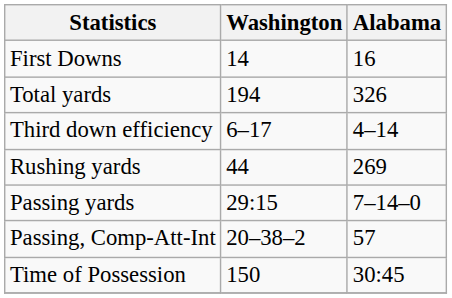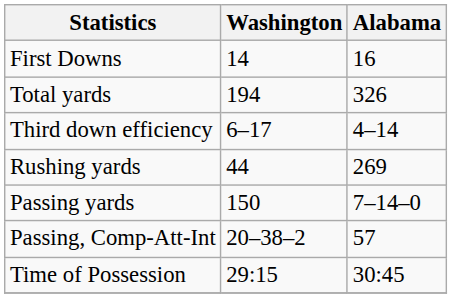(252, 202) 29:15 -> (243, 202) 150
(243, 274) 150 -> (252, 274) 29:15
